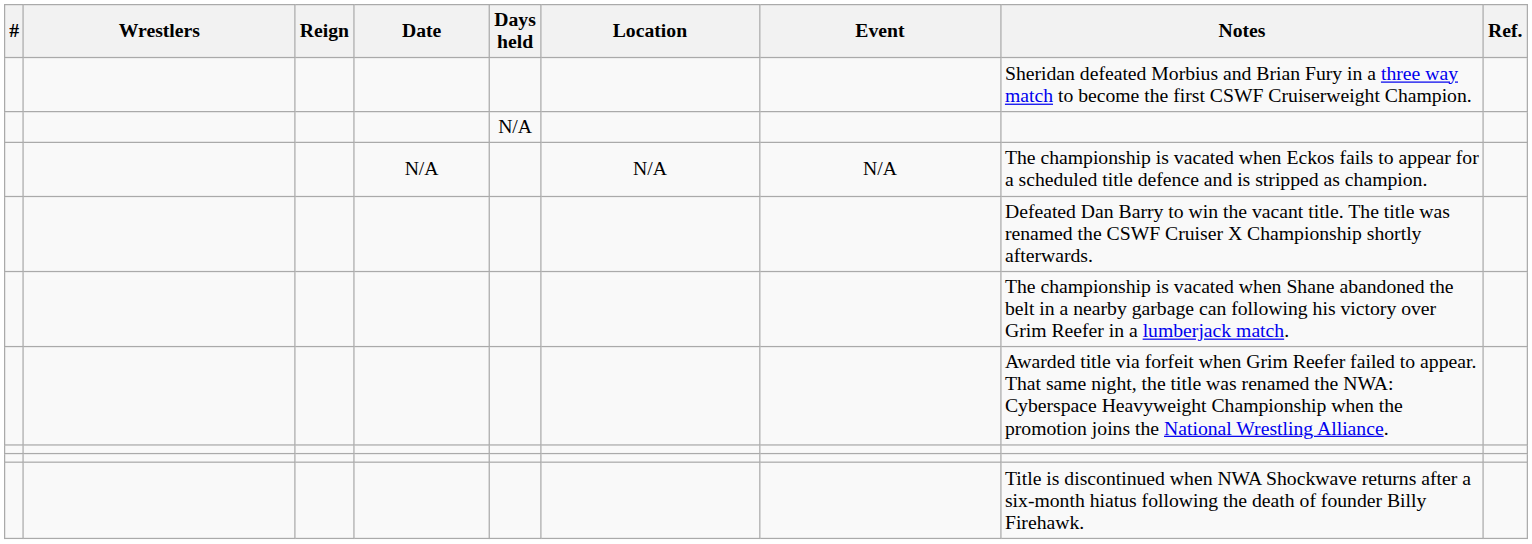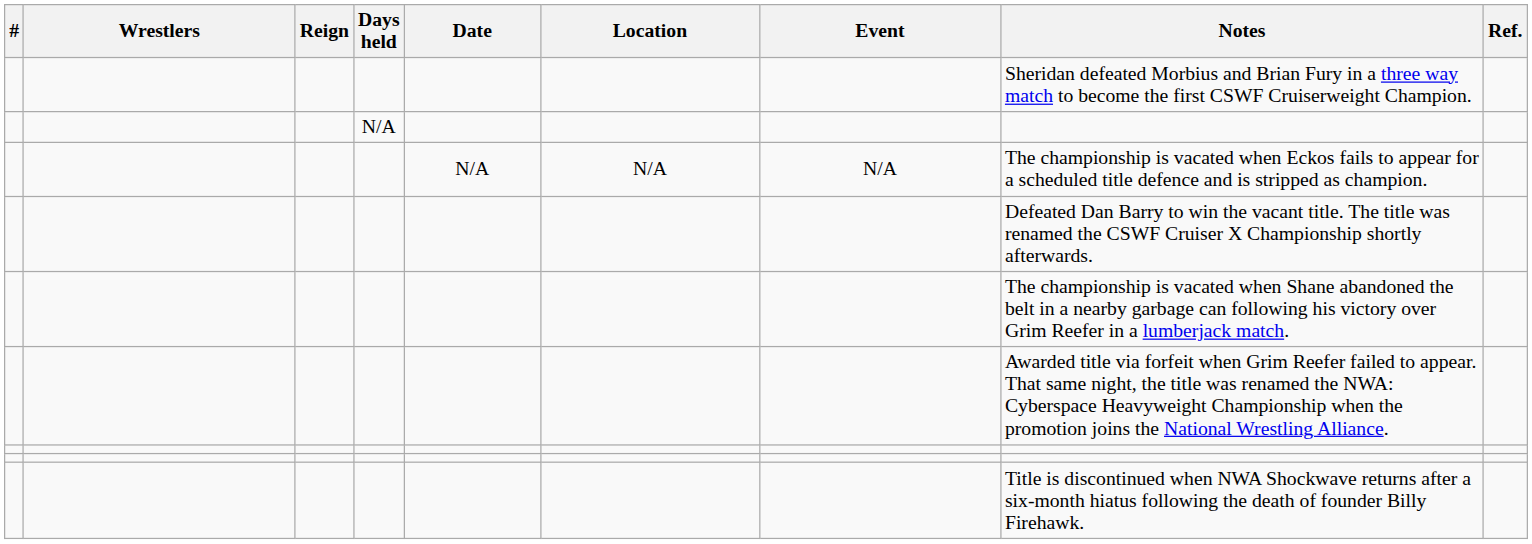columns swapped: (422, 31) <-> (515, 31)
